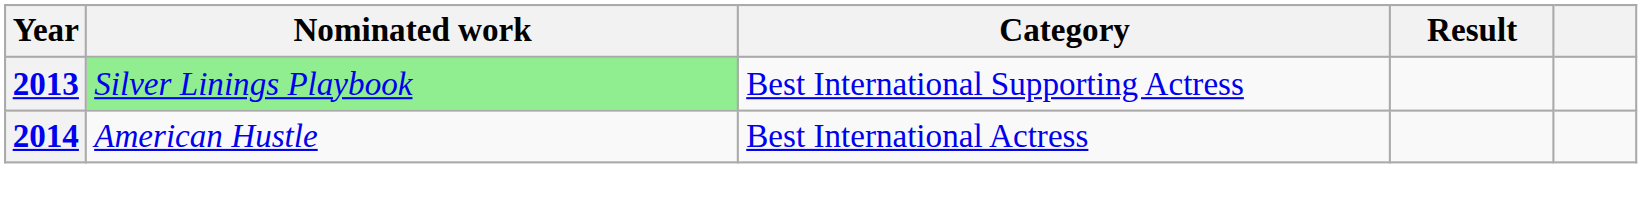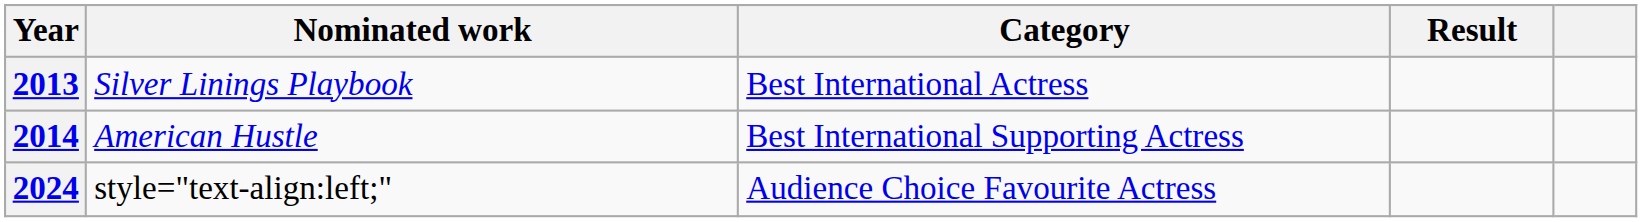(253, 83) lightgreen background -> (253, 83) no background
(995, 83) Best International Supporting Actress -> (917, 83) Best International Actress
(917, 135) Best International Actress -> (995, 135) Best International Supporting Actress
+ row: (46, 188)
